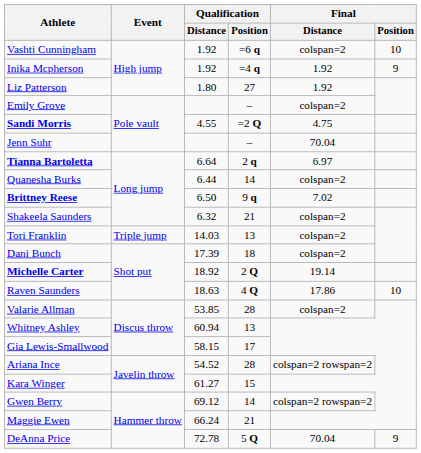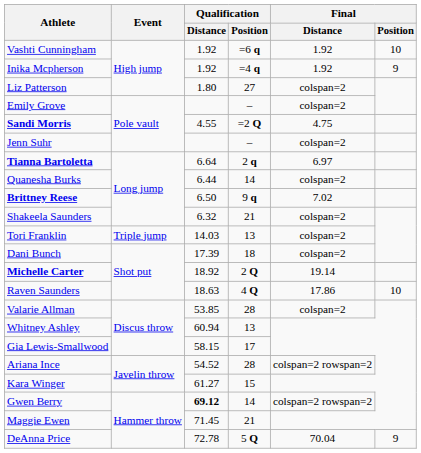(323, 50) colspan=2 -> (323, 50) 1.92
(323, 87) 1.92 -> (323, 87) colspan=2
(323, 142) 70.04 -> (323, 142) colspan=2
(207, 402) normal -> (207, 402) bold
(207, 420) 66.24 -> (207, 420) 71.45
